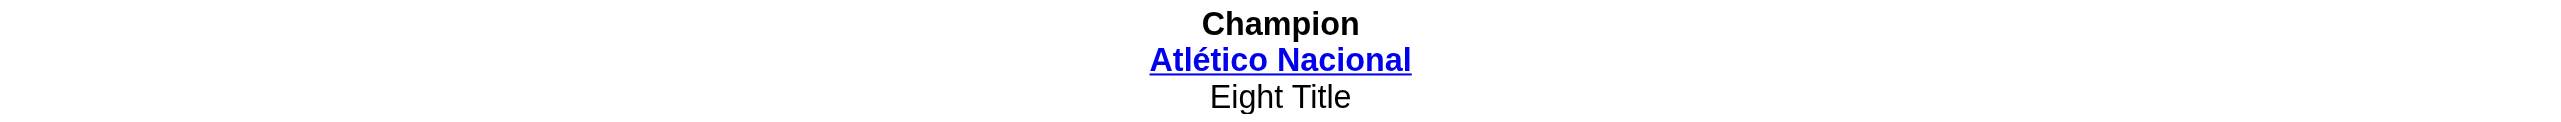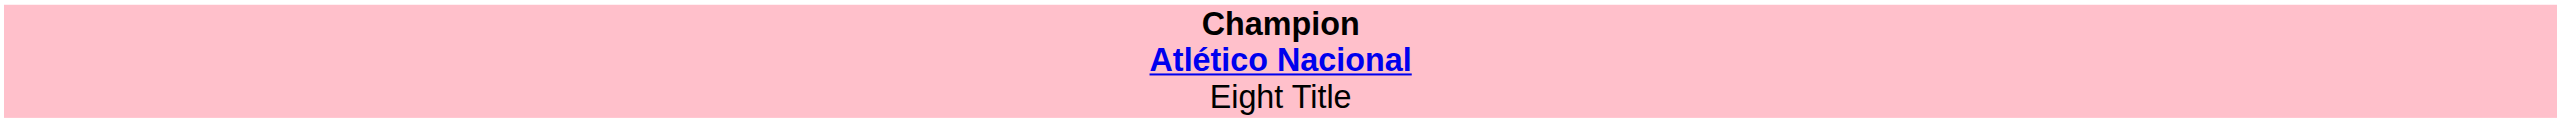(1281, 60) no background -> (1281, 60) pink background
